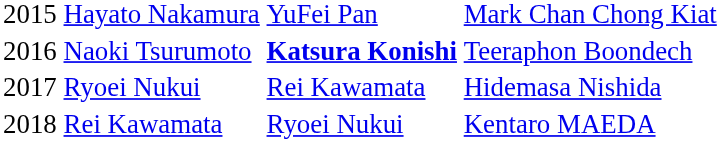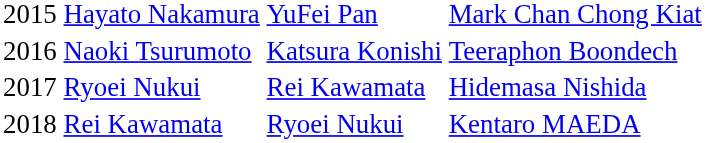(362, 50) bold -> (354, 50) normal
